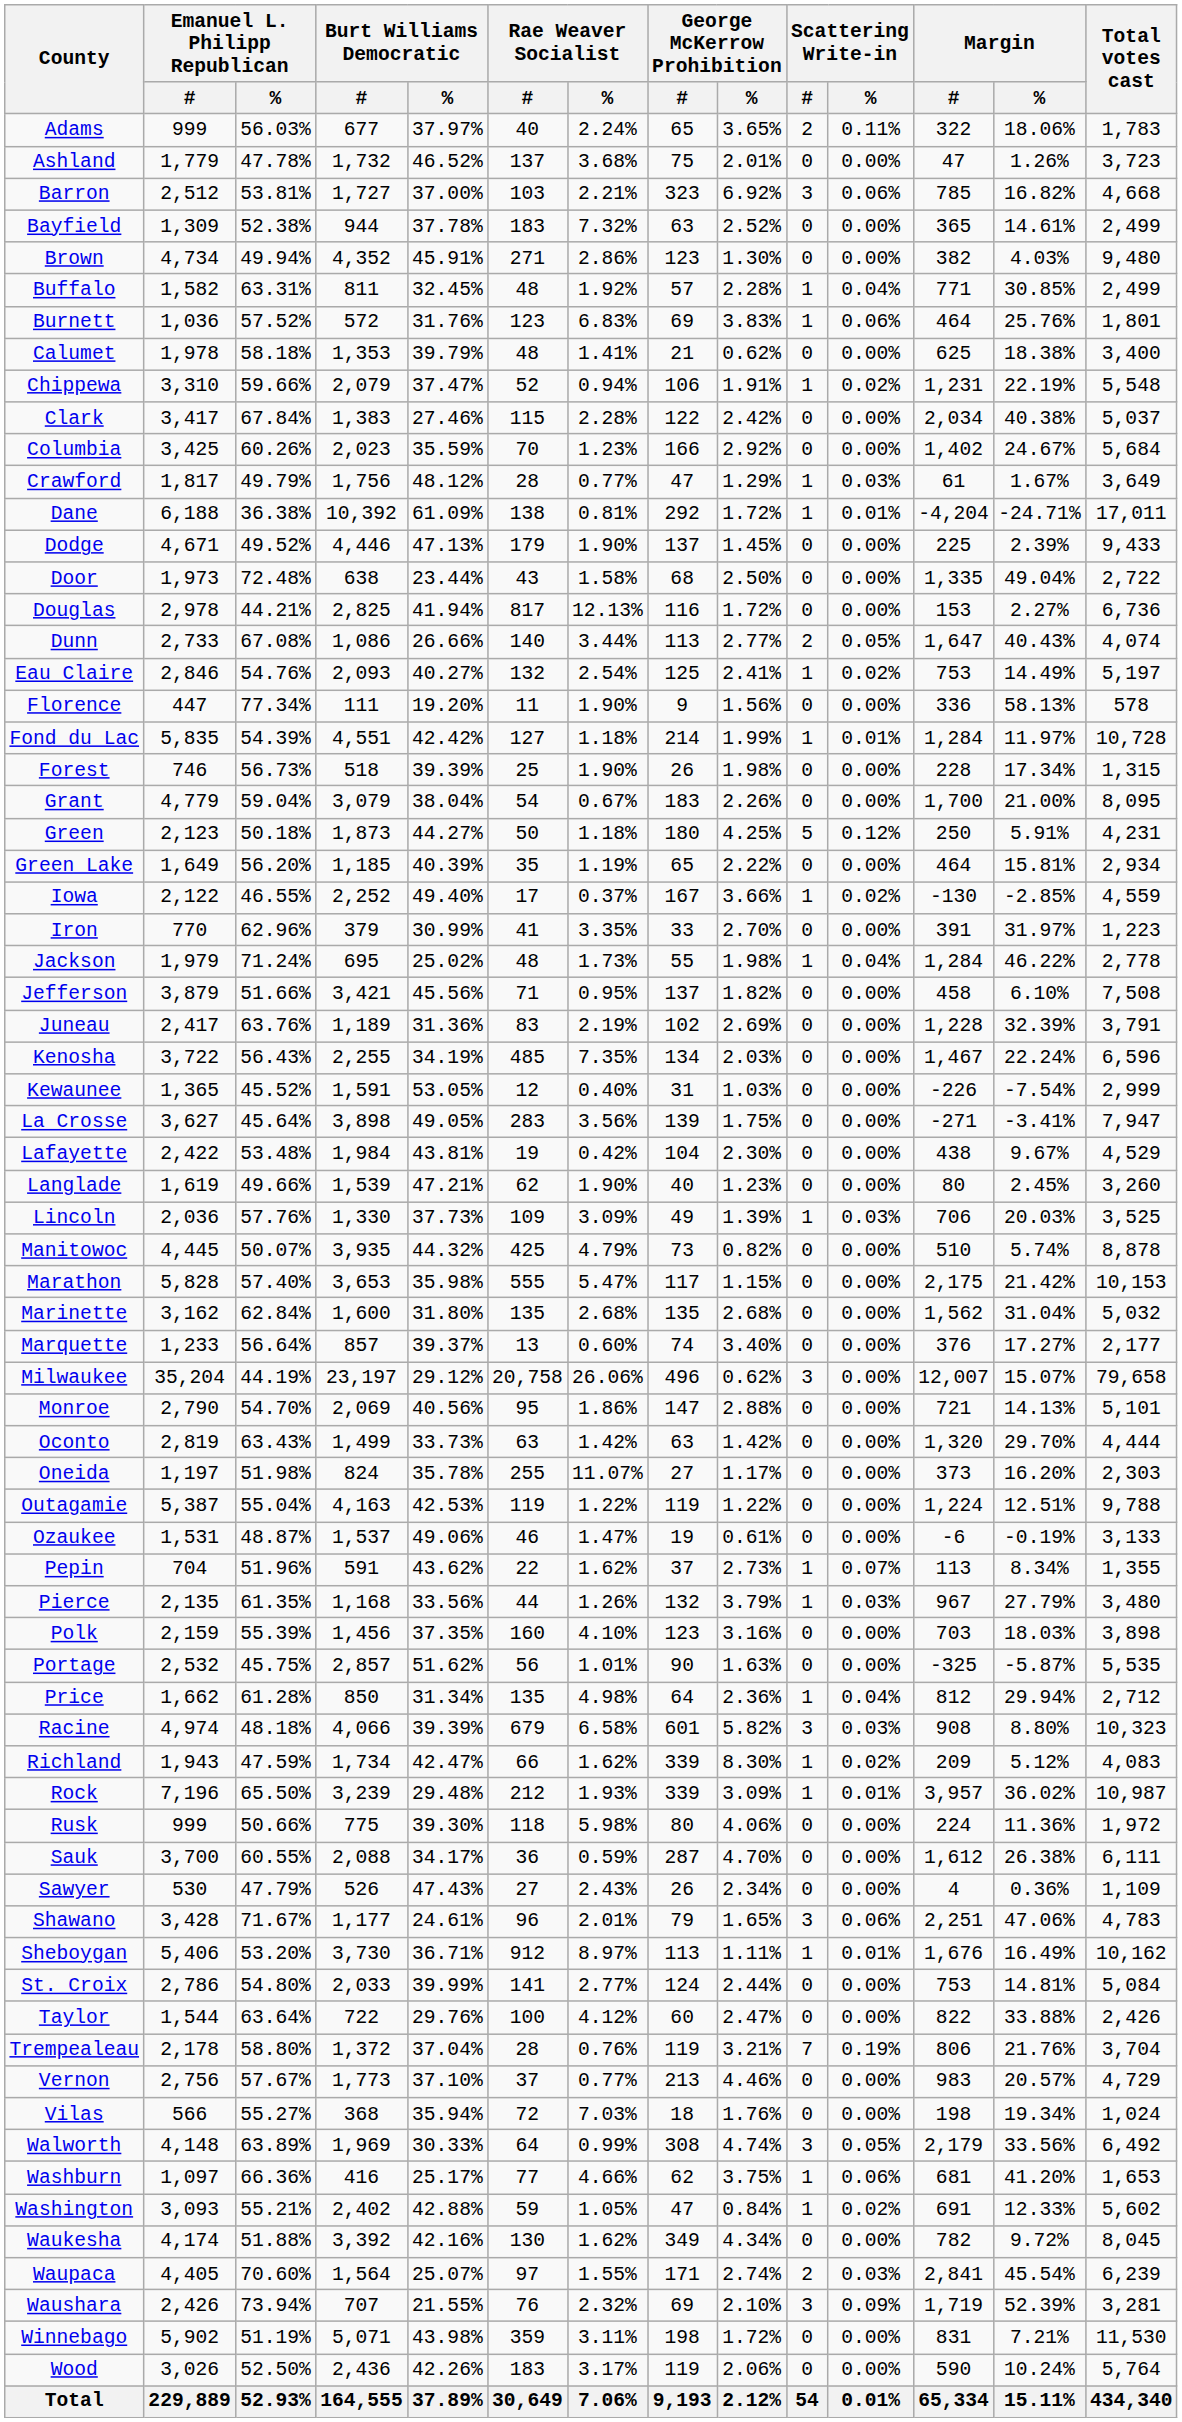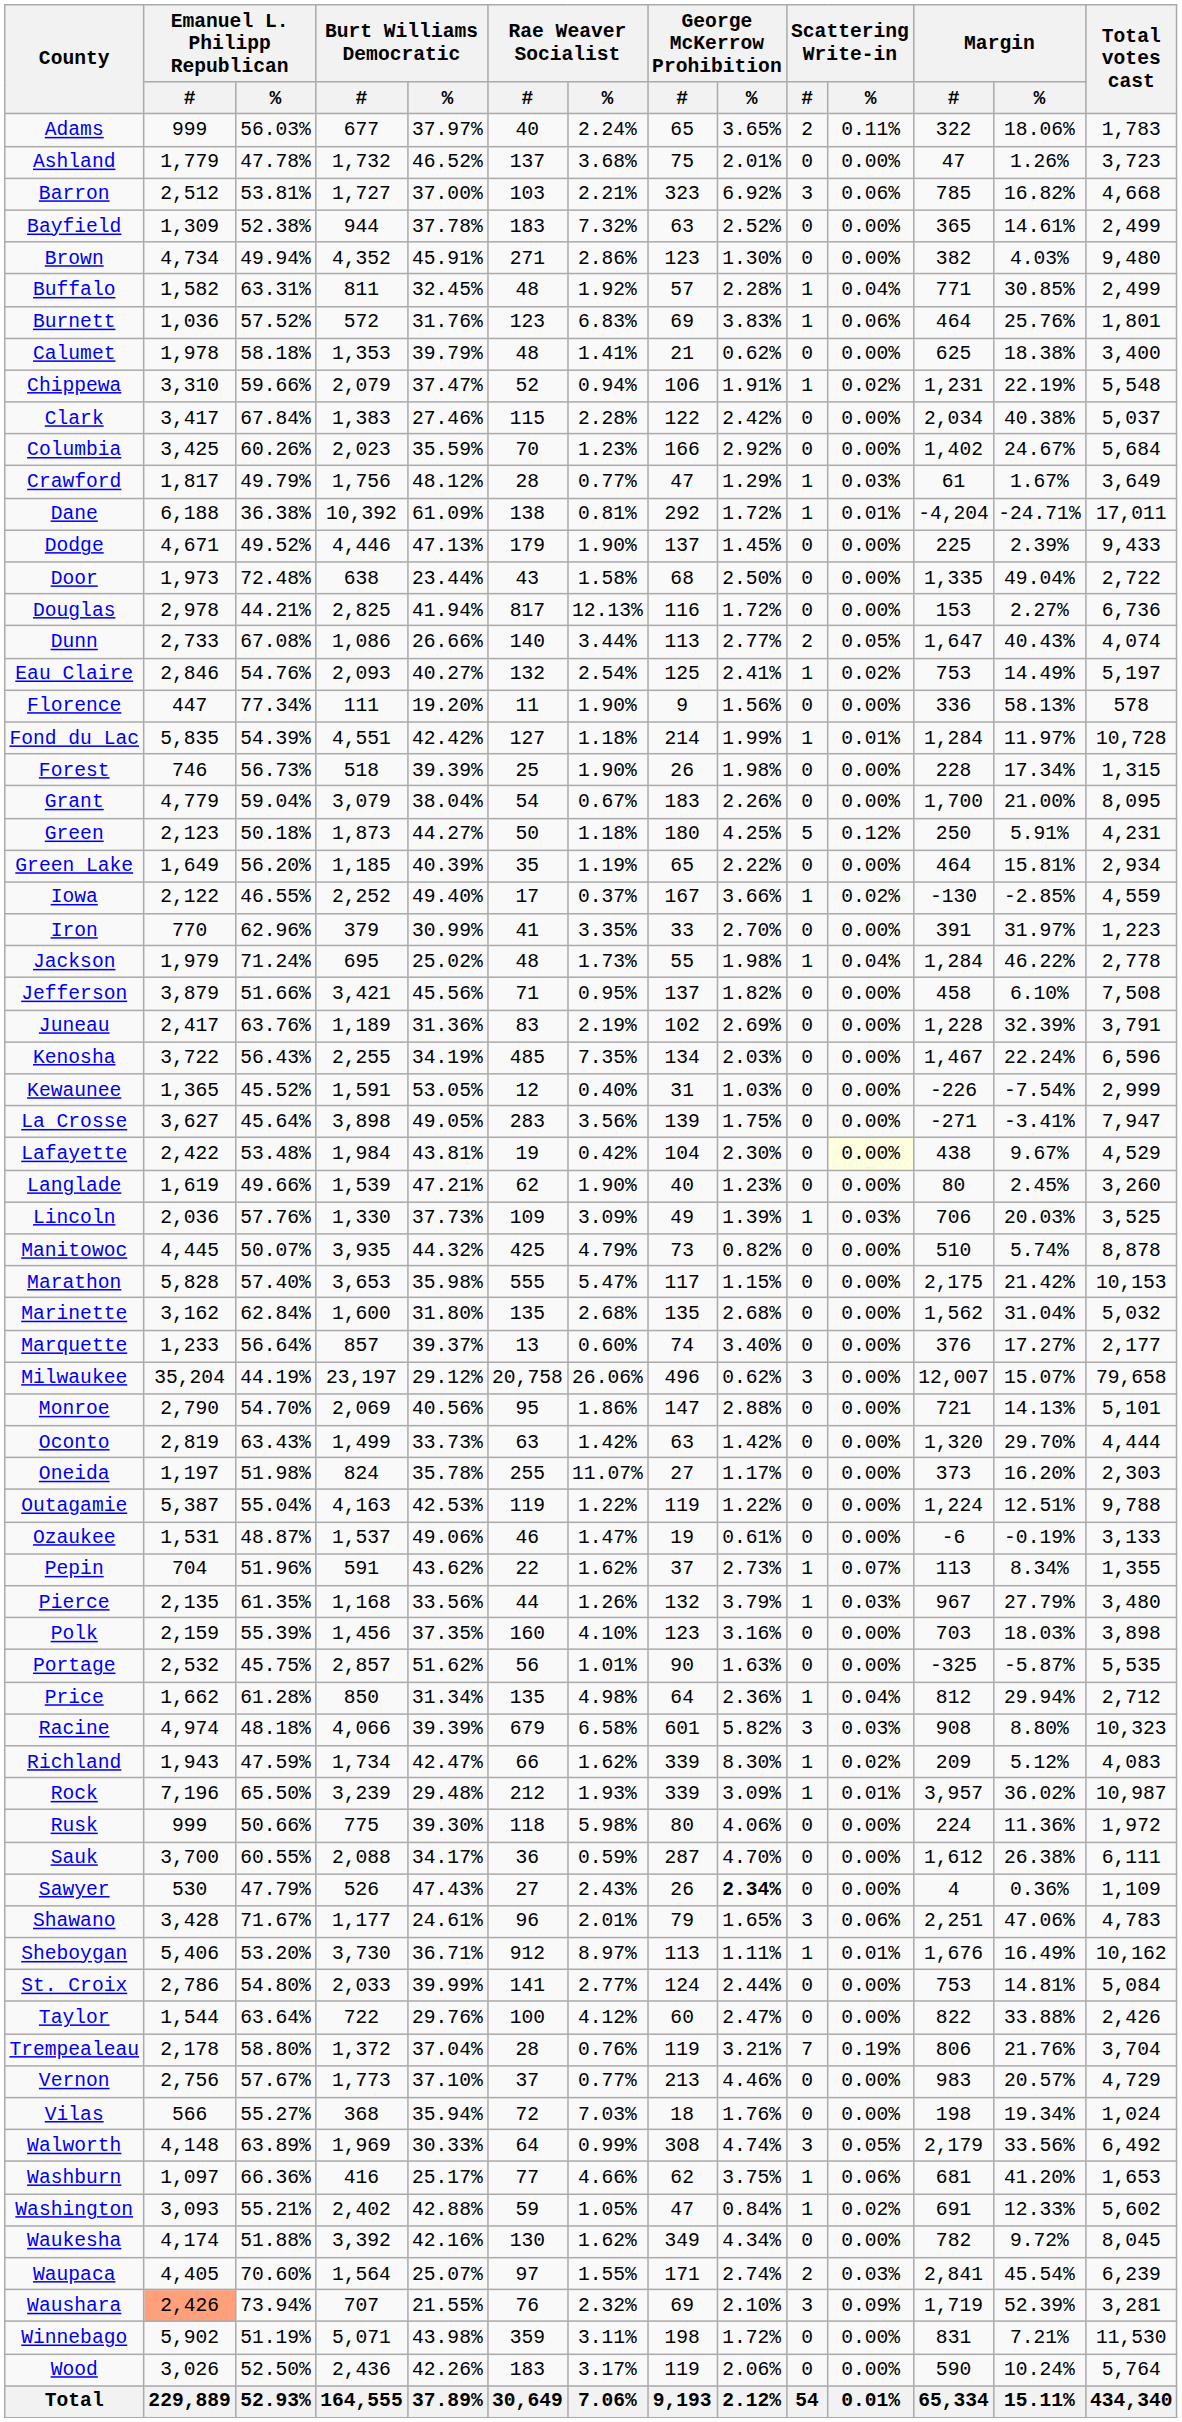(871, 1154) no background -> (871, 1154) lightyellow background
(752, 1890) normal -> (752, 1890) bold
(190, 2306) no background -> (190, 2306) lightsalmon background
